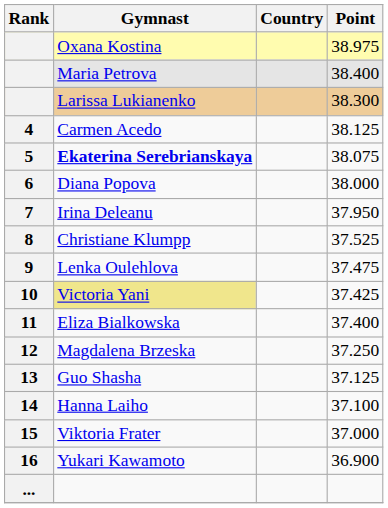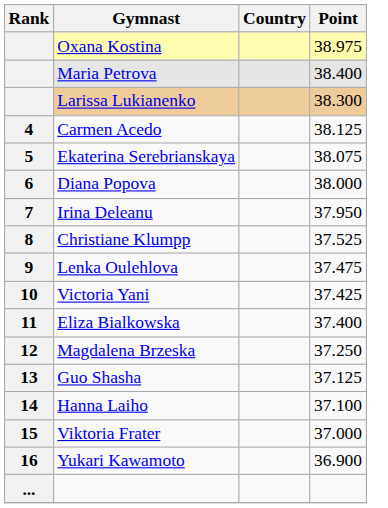(155, 156) bold -> (146, 156) normal
(103, 294) khaki background -> (103, 294) no background
